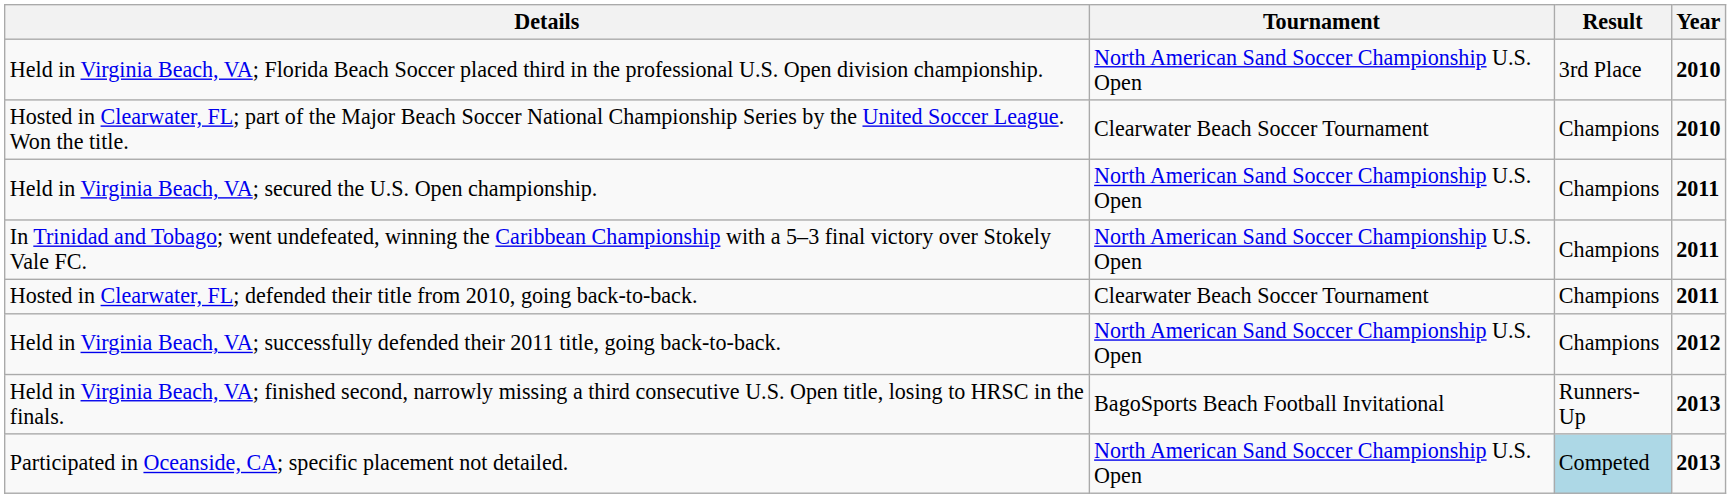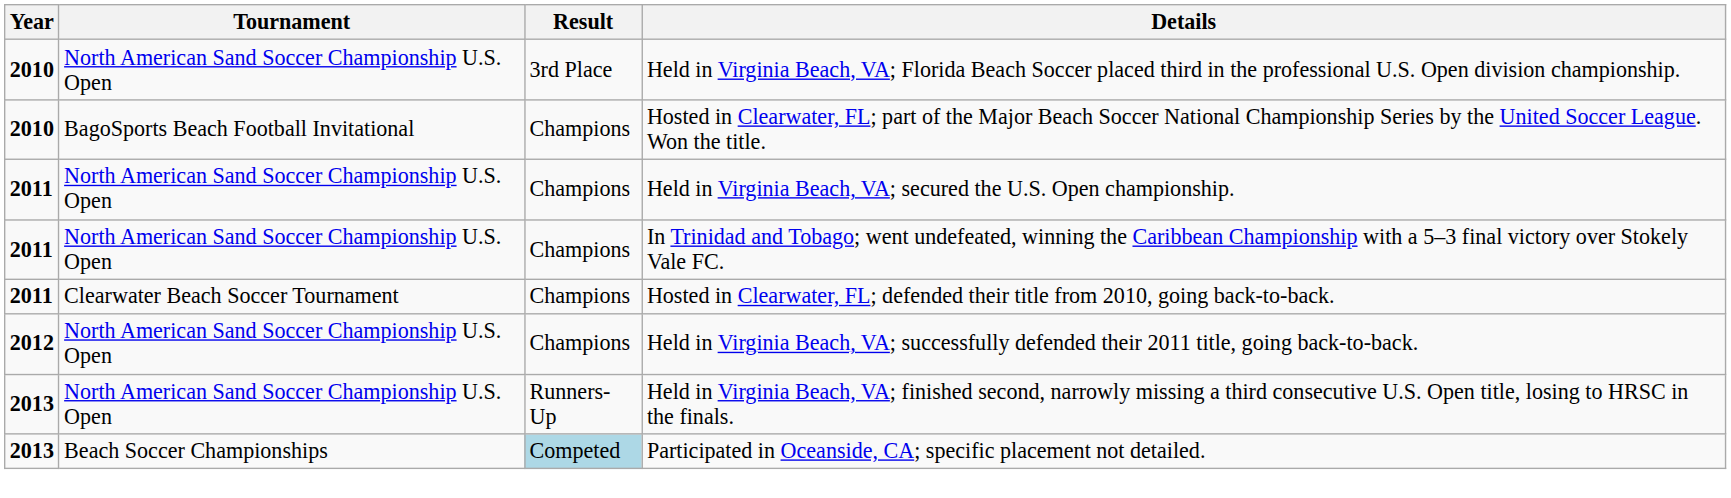columns swapped: (1698, 22) <-> (547, 22)
(1261, 129) Clearwater Beach Soccer Tournament -> (239, 129) BagoSports Beach Football Invitational
(1269, 403) BagoSports Beach Football Invitational -> (283, 403) North American Sand Soccer Championship U.S. Open
(1313, 463) North American Sand Soccer Championship U.S. Open -> (196, 451) Beach Soccer Championships
